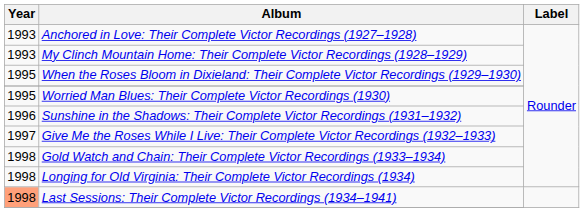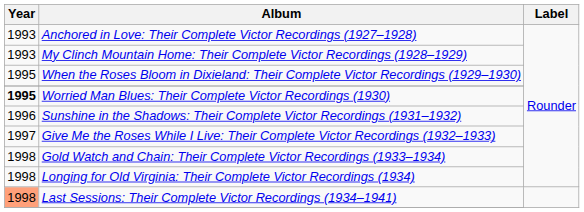(22, 95) normal -> (22, 95) bold
